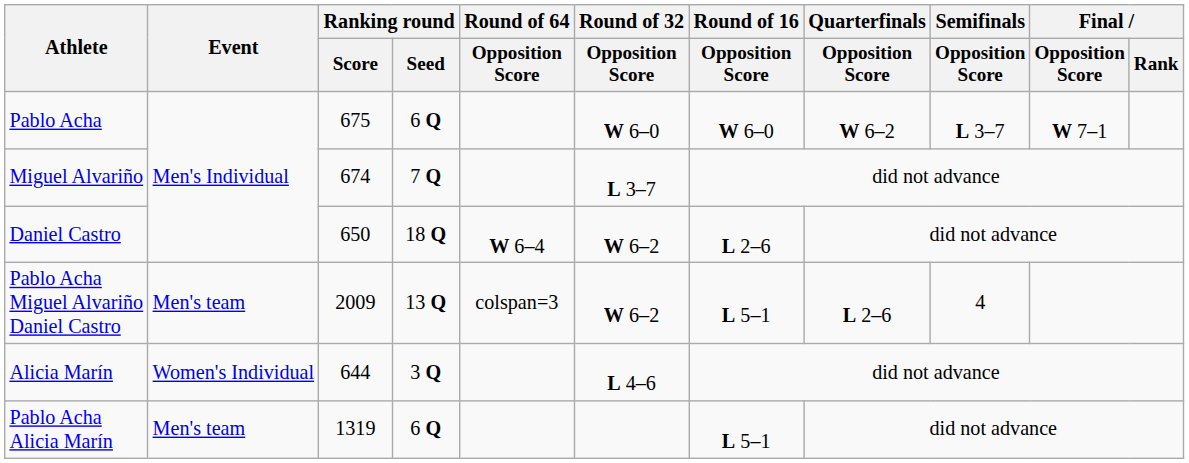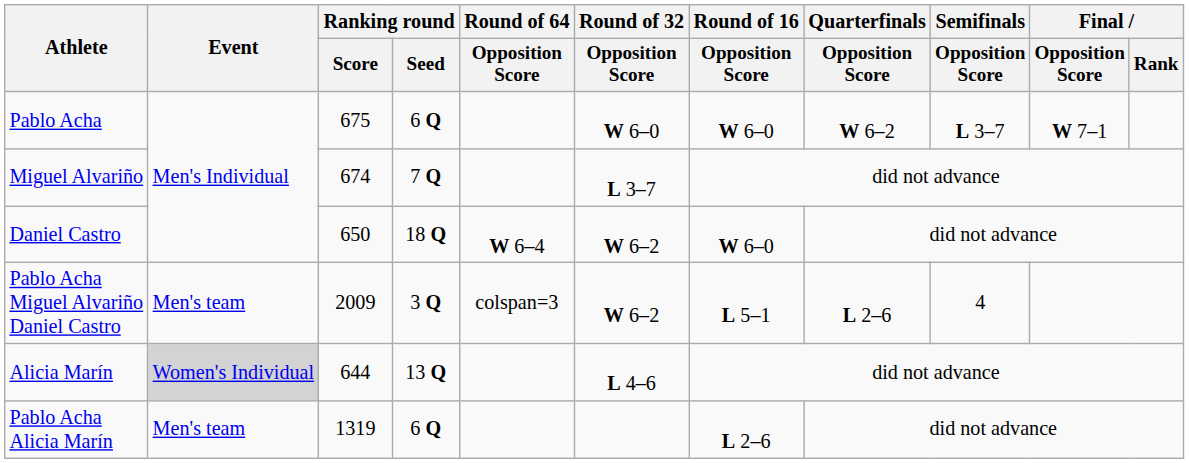(746, 246) L 2–6 -> (746, 246) W 6–0
(426, 303) 13 Q -> (426, 303) 3 Q
(233, 372) no background -> (233, 372) lightgrey background
(426, 372) 3 Q -> (426, 372) 13 Q
(746, 441) L 5–1 -> (746, 441) L 2–6
